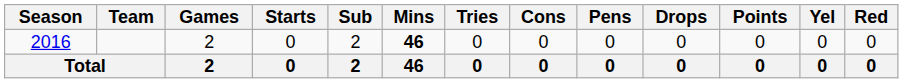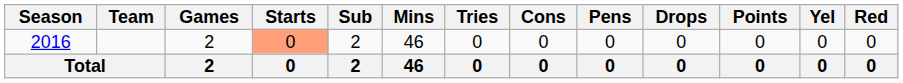(291, 41) no background -> (291, 41) lightsalmon background
(414, 41) bold -> (414, 41) normal
